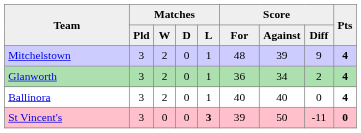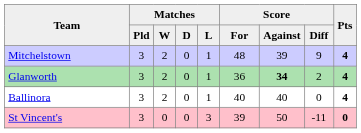(282, 76) normal -> (282, 76) bold
(209, 117) bold -> (209, 117) normal
